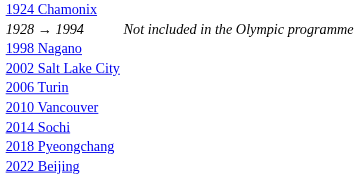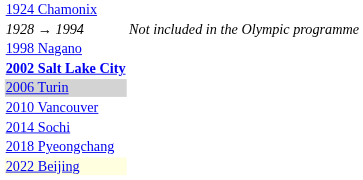(63, 68) normal -> (66, 68) bold
(37, 88) no background -> (37, 88) lightgrey background
(43, 166) no background -> (43, 166) lightyellow background
